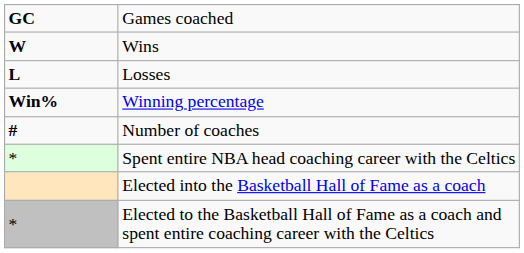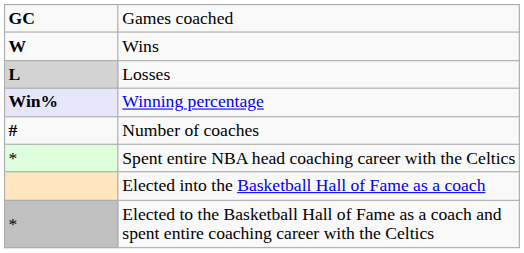(14, 74) no background -> (14, 74) lightgrey background
(33, 102) no background -> (33, 102) lavender background
